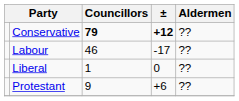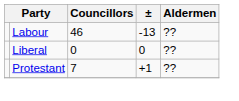- row: (46, 31)
(162, 50) -17 -> (147, 31) -13
(88, 68) 1 -> (73, 50) 0
(88, 86) 9 -> (73, 68) 7
(160, 86) +6 -> (145, 68) +1
